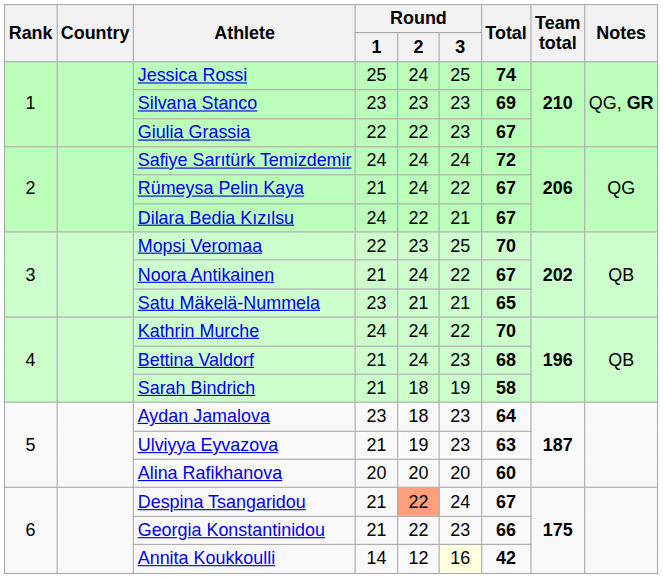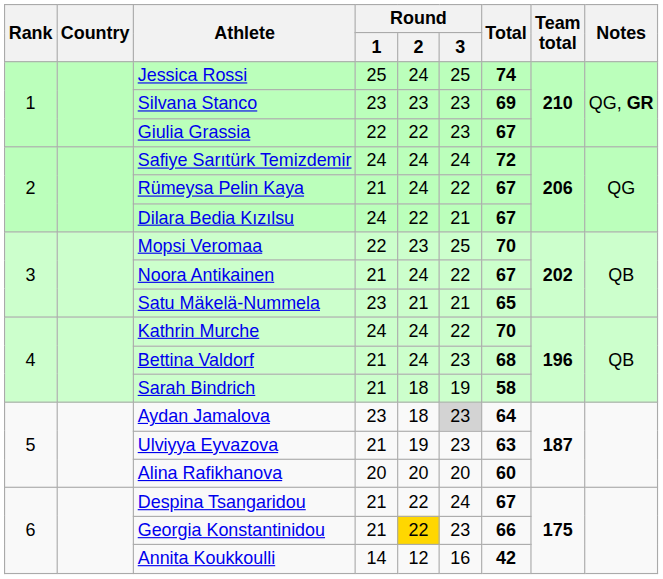(460, 416) no background -> (460, 416) lightgrey background
(418, 501) lightsalmon background -> (418, 501) no background
(418, 530) no background -> (418, 530) gold background
(460, 558) lightyellow background -> (460, 558) no background
